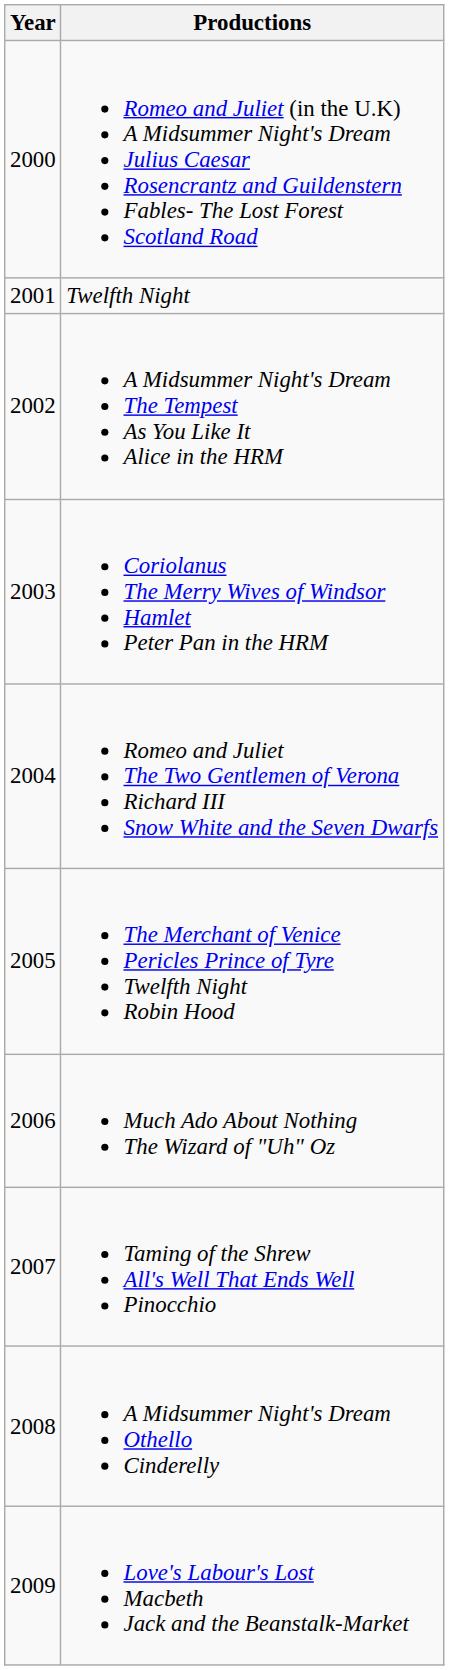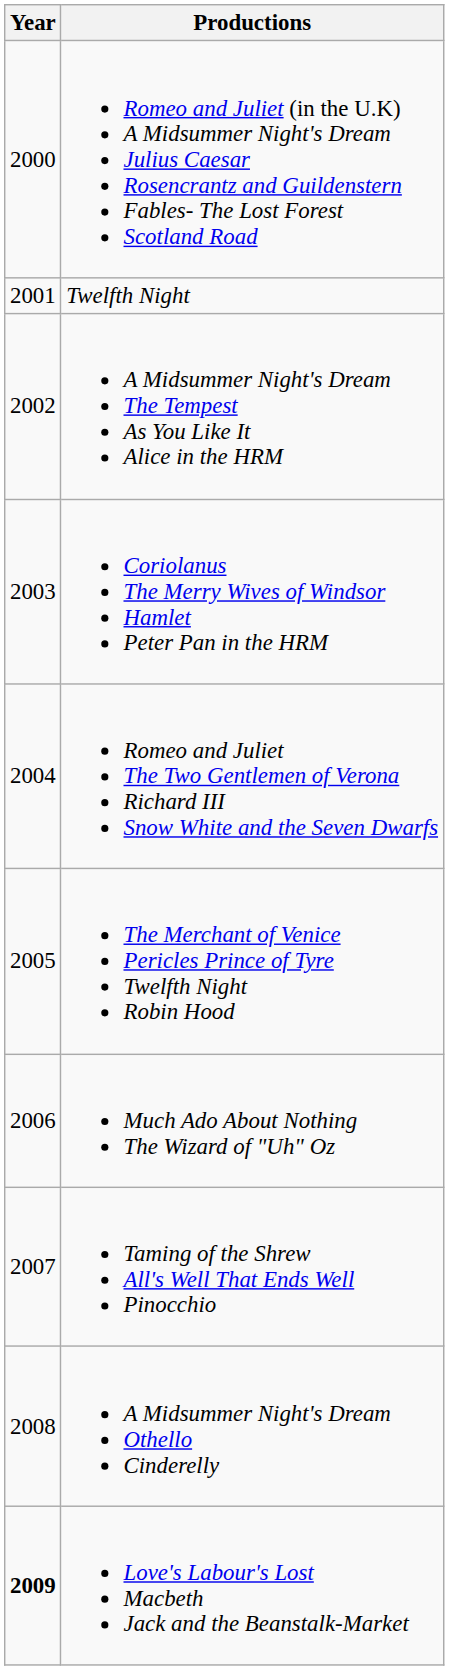(33, 1585) normal -> (33, 1585) bold
